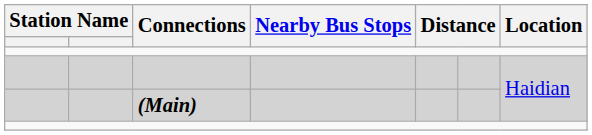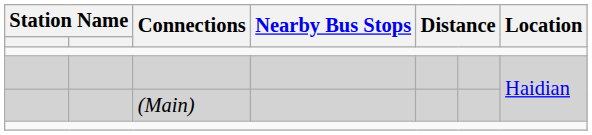(167, 104) bold -> (166, 104) normal
